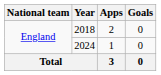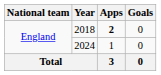(111, 29) normal -> (111, 29) bold
